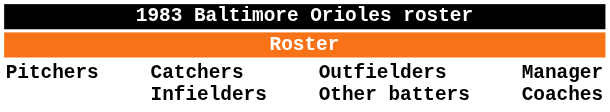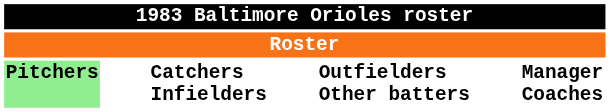(52, 73) no background -> (52, 73) lightgreen background
